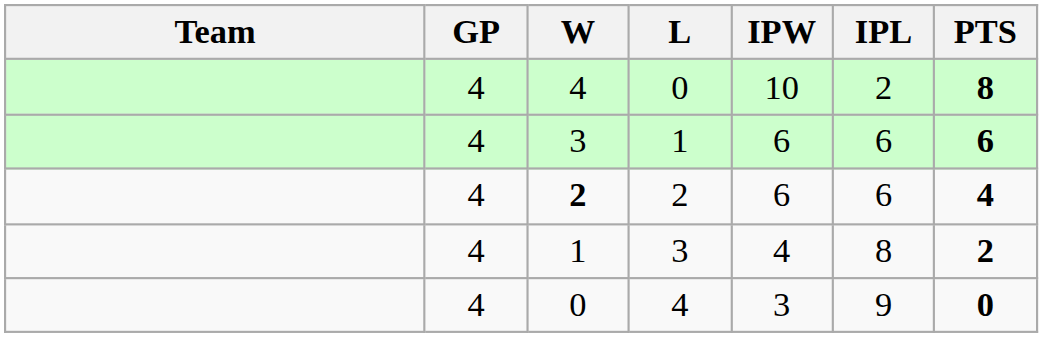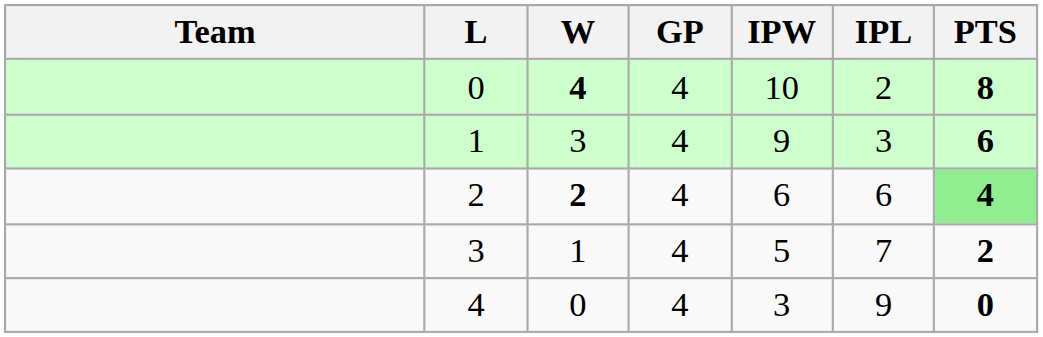columns swapped: (476, 31) <-> (680, 31)
(578, 86) normal -> (578, 86) bold
(782, 140) 6 -> (782, 140) 9
(883, 140) 6 -> (883, 140) 3
(985, 195) no background -> (985, 195) lightgreen background
(782, 250) 4 -> (782, 250) 5
(883, 250) 8 -> (883, 250) 7
